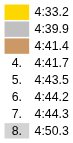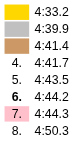(17, 97) normal -> (17, 97) bold
(17, 113) no background -> (17, 113) pink background
(17, 130) lightgrey background -> (17, 130) no background
